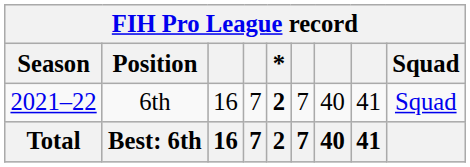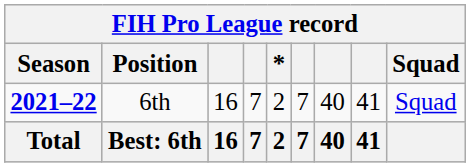(54, 102) normal -> (54, 102) bold
(279, 102) bold -> (279, 102) normal
